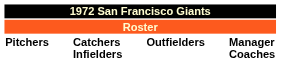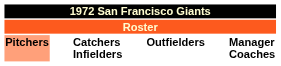(27, 42) no background -> (27, 42) lightsalmon background
